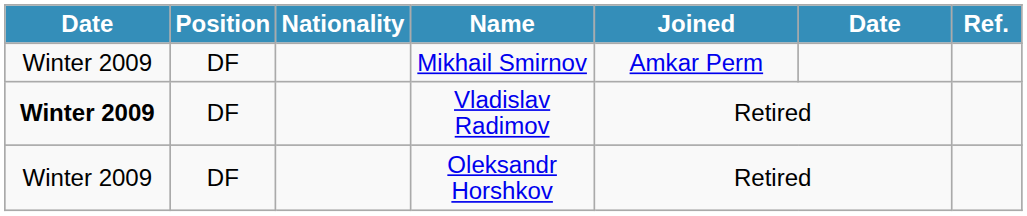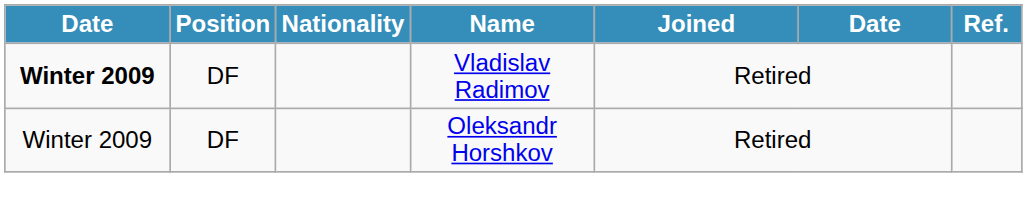- row: (502, 62)
